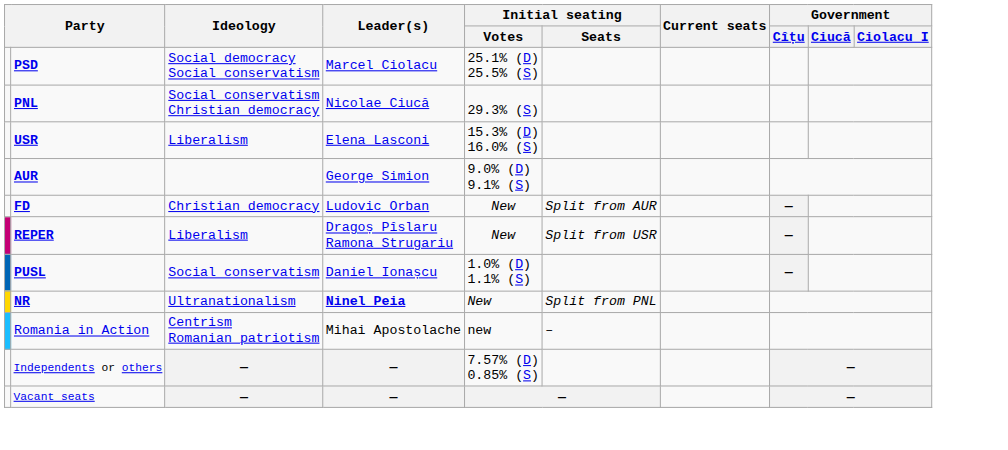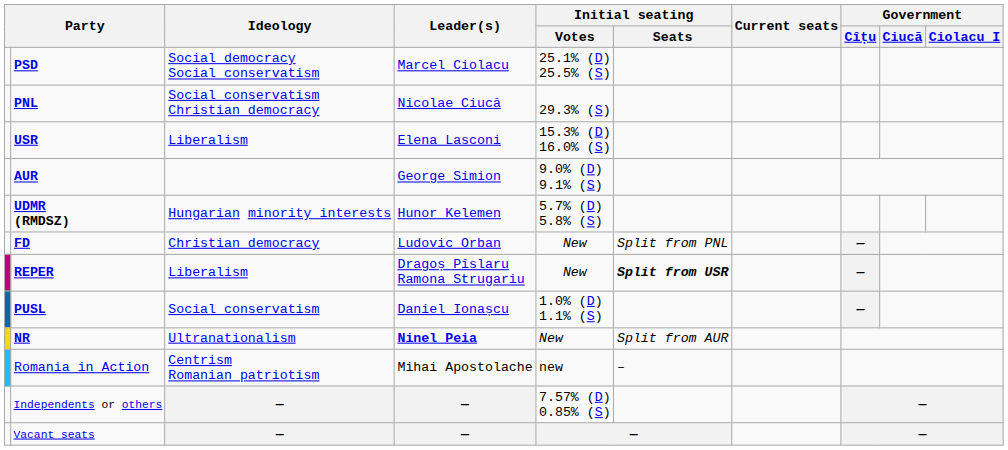+ row: (42, 214)
(601, 206) Split from AUR -> (673, 243) Split from PNL
(601, 235) normal -> (673, 272) bold
(601, 302) Split from PNL -> (673, 339) Split from AUR
